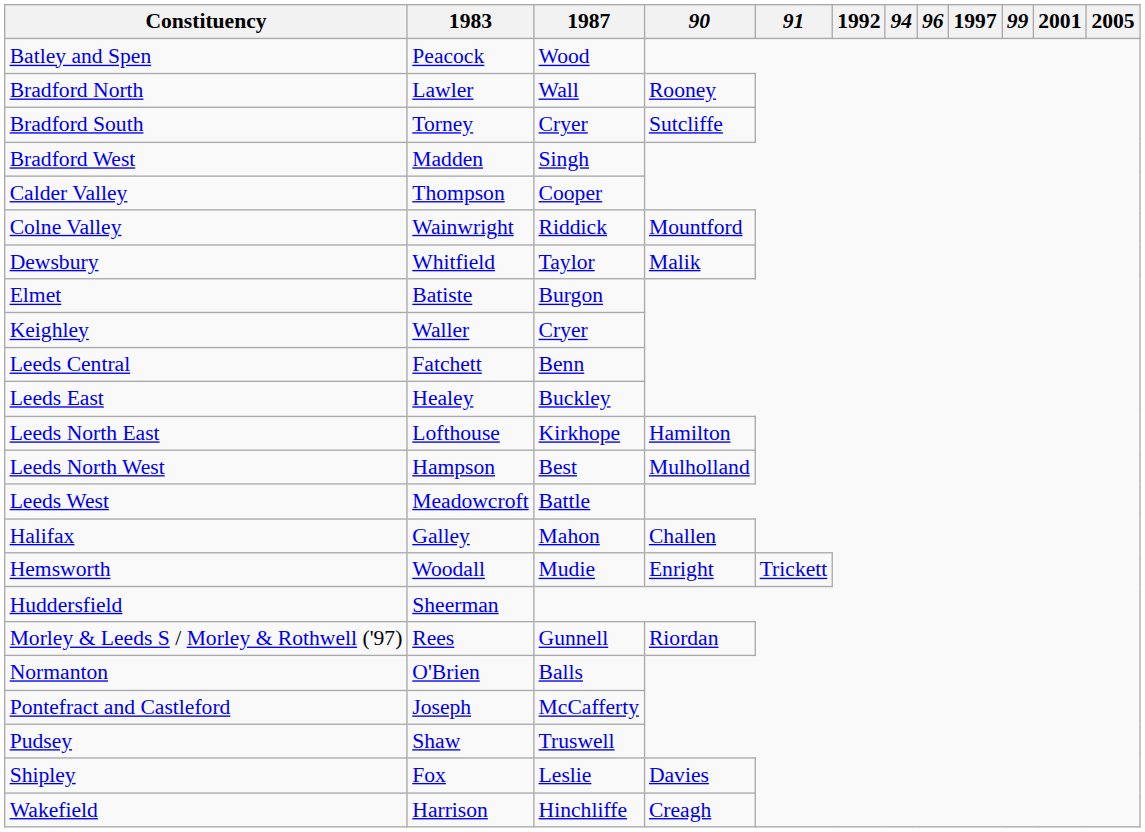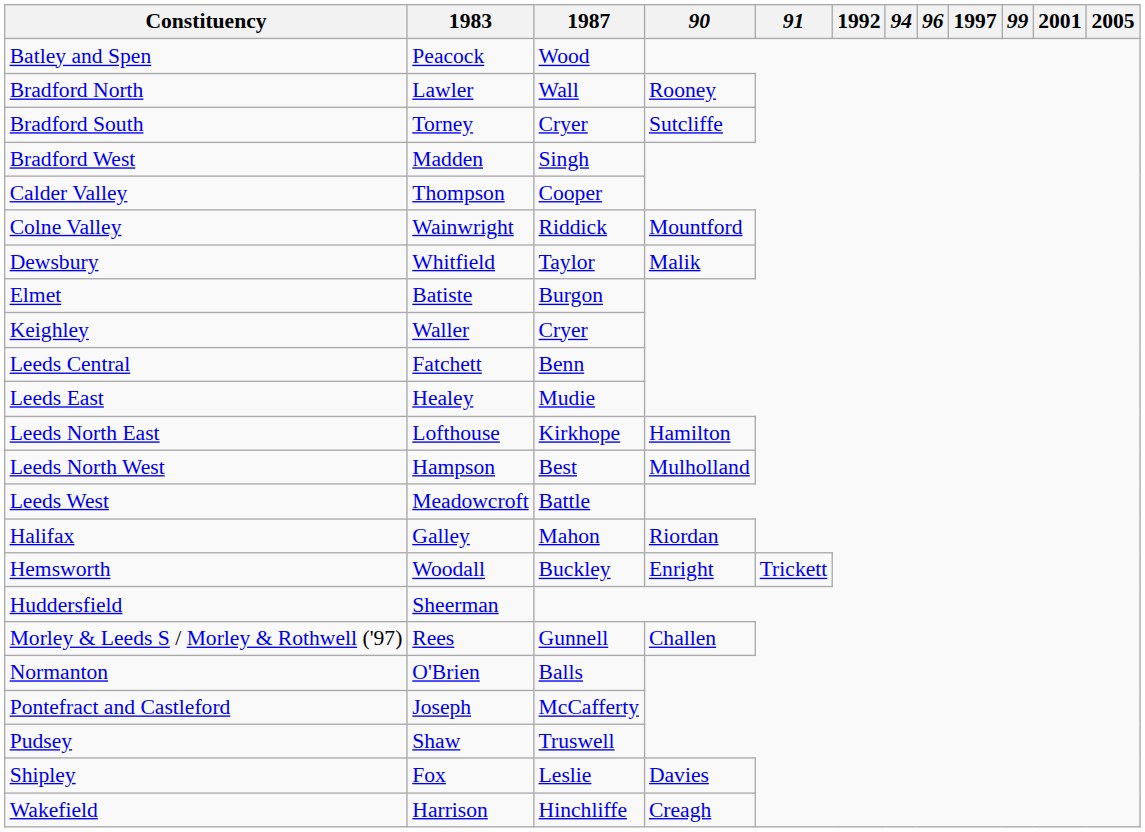(575, 398) Buckley -> (567, 398) Mudie
(683, 535) Challen -> (684, 535) Riordan
(567, 569) Mudie -> (575, 569) Buckley
(684, 638) Riordan -> (683, 638) Challen
